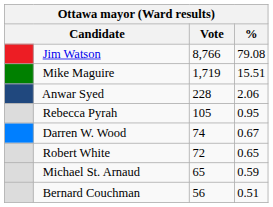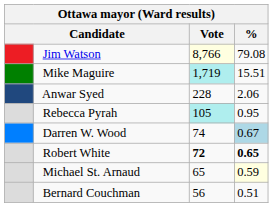(206, 53) no background -> (206, 53) lightyellow background
(206, 73) no background -> (206, 73) paleturquoise background
(202, 113) no background -> (202, 113) paleturquoise background
(248, 133) no background -> (248, 133) lightblue background
(199, 152) normal -> (199, 152) bold
(248, 152) normal -> (248, 152) bold
(248, 172) no background -> (248, 172) lightyellow background
